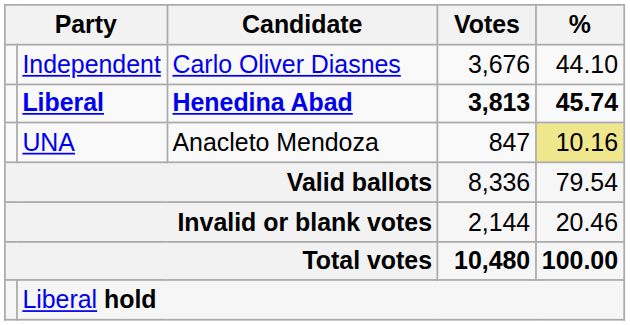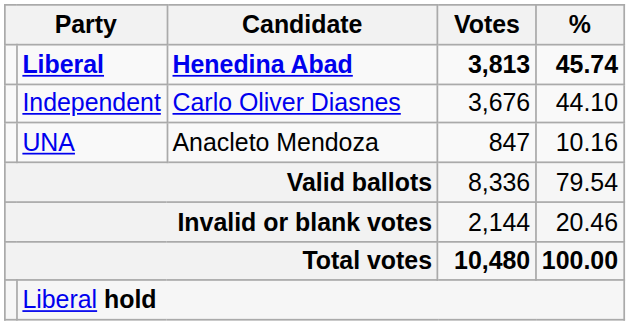rows swapped: (63, 104) <-> (92, 64)
(587, 143) khaki background -> (587, 143) no background
